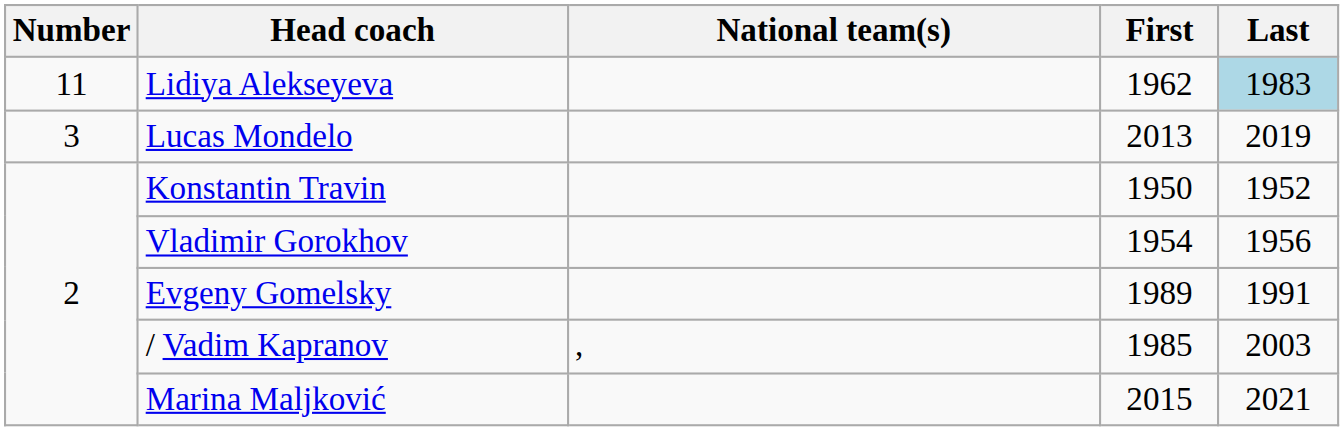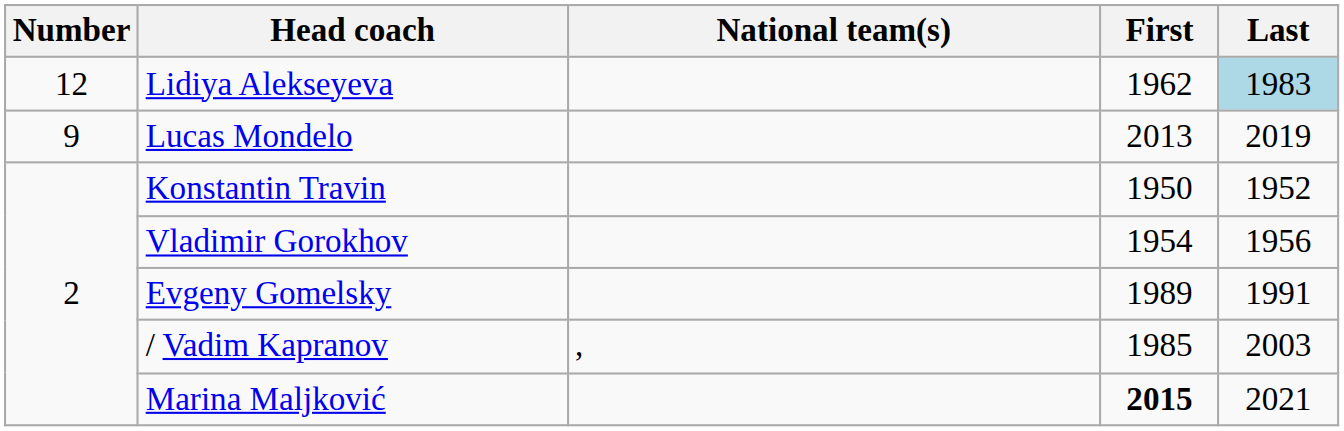(72, 83) 11 -> (72, 83) 12
(72, 135) 3 -> (72, 135) 9
(1159, 398) normal -> (1159, 398) bold
